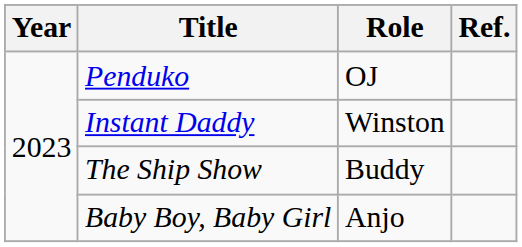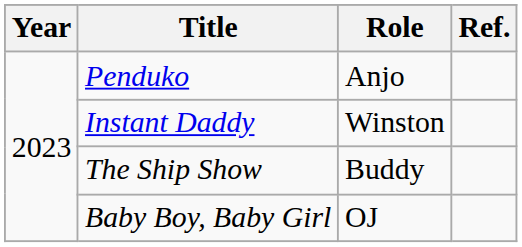(362, 75) OJ -> (375, 75) Anjo
(375, 216) Anjo -> (362, 216) OJ
